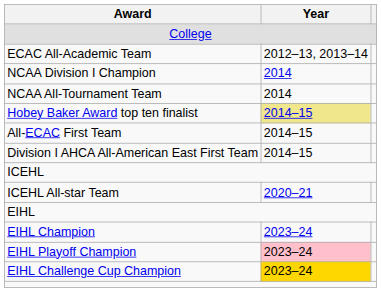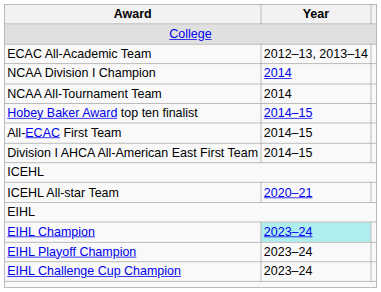(288, 113) khaki background -> (288, 113) no background
(288, 232) no background -> (288, 232) paleturquoise background
(288, 251) pink background -> (288, 251) no background
(288, 271) gold background -> (288, 271) no background
